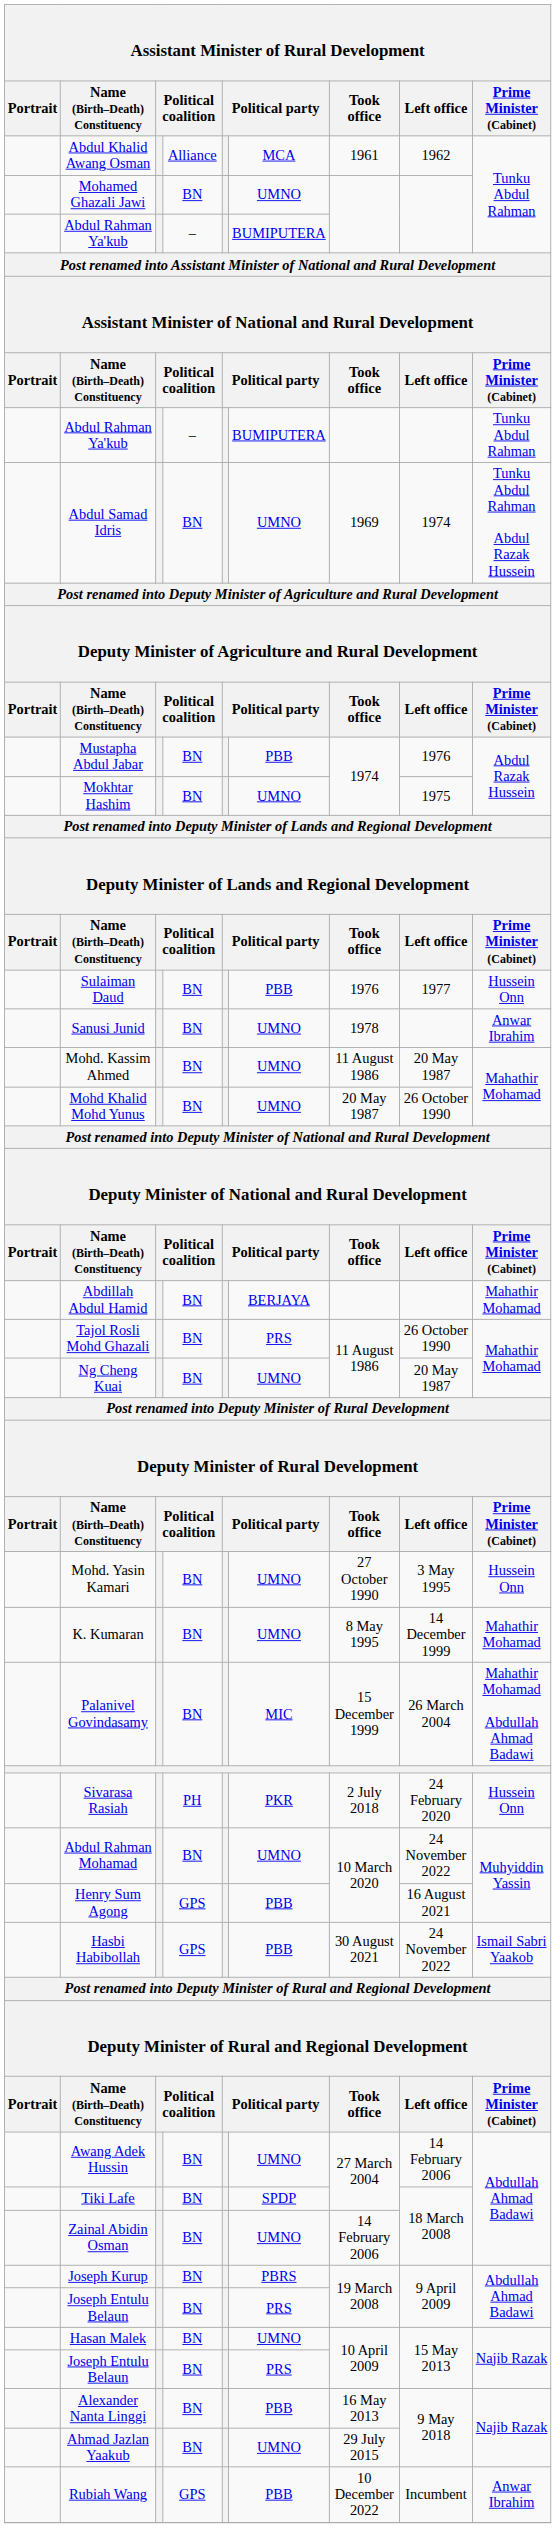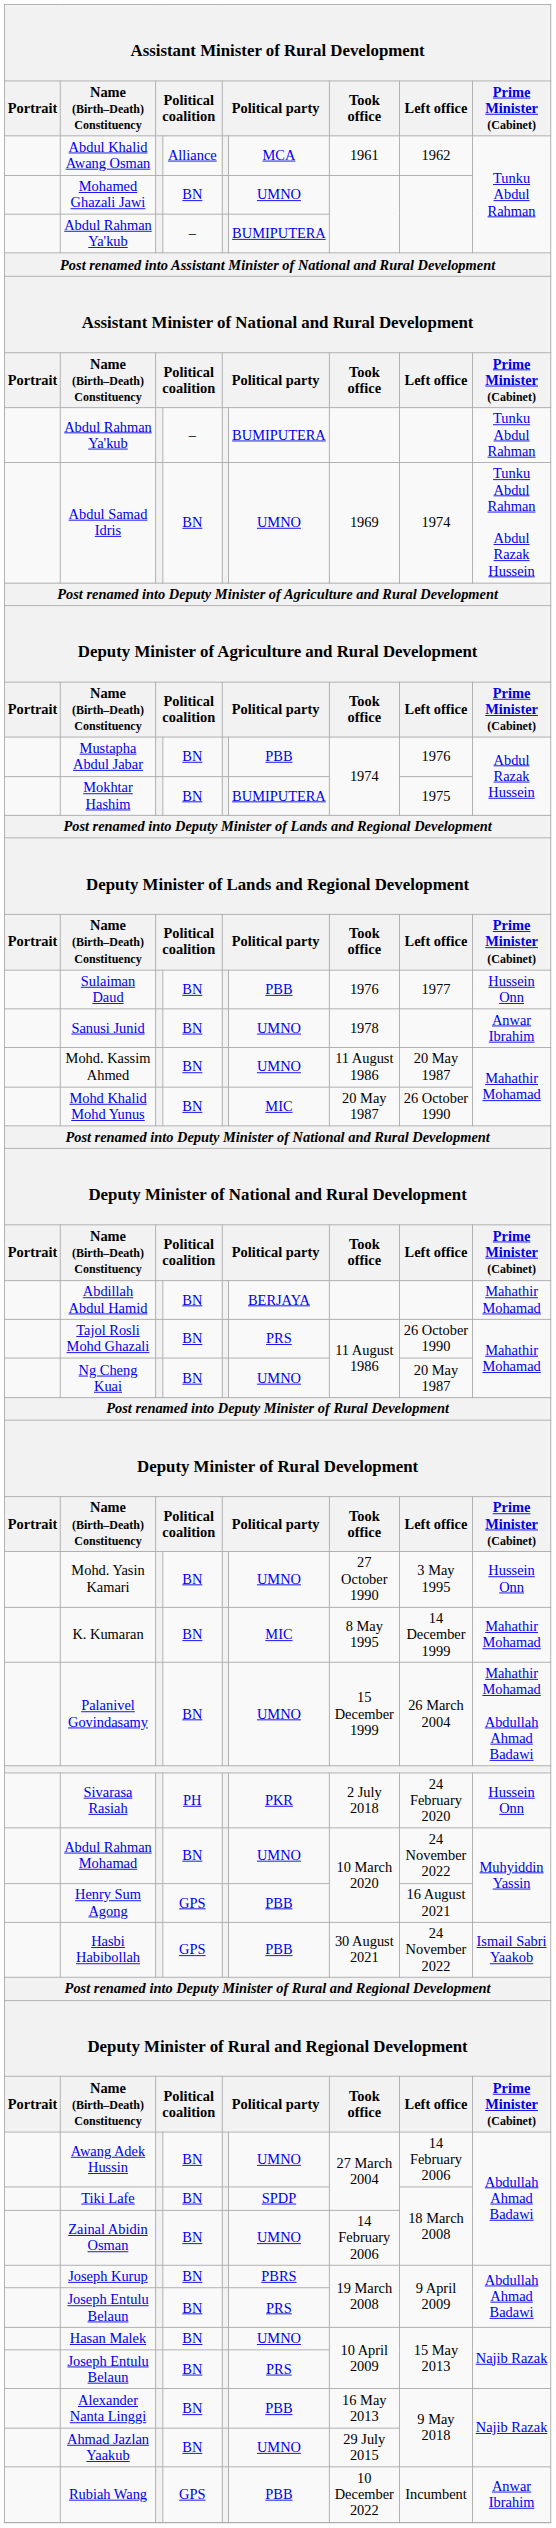(279, 795) UMNO -> (279, 795) BUMIPUTERA
(279, 1106) UMNO -> (279, 1106) MIC
(279, 1634) UMNO -> (279, 1634) MIC
(279, 1714) MIC -> (279, 1714) UMNO
